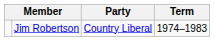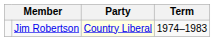(118, 28) no background -> (118, 28) lightyellow background
